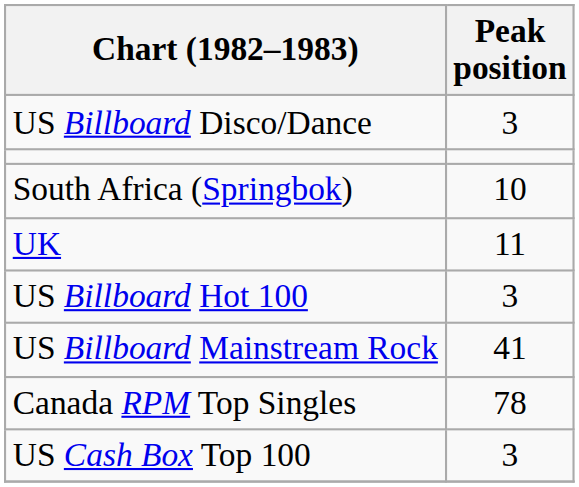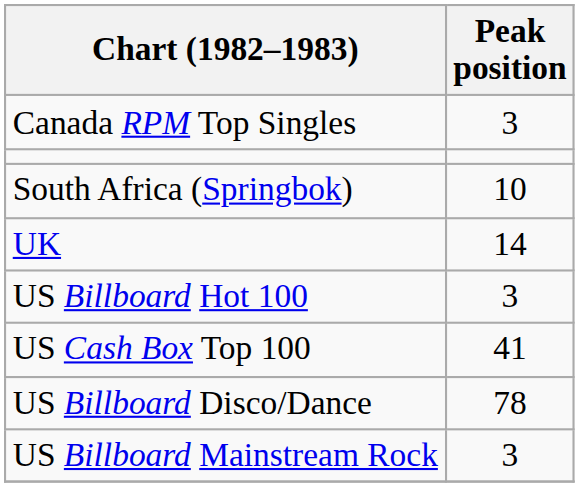(192, 121) US Billboard Disco/Dance -> (184, 121) Canada RPM Top Singles
(510, 243) 11 -> (510, 243) 14
(225, 349) US Billboard Mainstream Rock -> (162, 349) US Cash Box Top 100
(184, 402) Canada RPM Top Singles -> (192, 402) US Billboard Disco/Dance
(162, 455) US Cash Box Top 100 -> (225, 455) US Billboard Mainstream Rock
